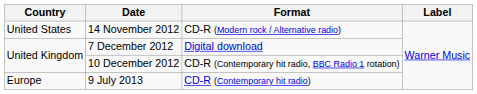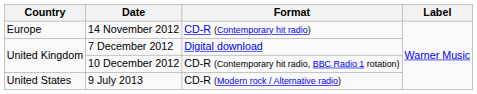(39, 30) United States -> (24, 30) Europe
(263, 30) CD-R (Modern rock / Alternative radio) -> (247, 30) CD-R (Contemporary hit radio)
(24, 81) Europe -> (39, 81) United States
(247, 81) CD-R (Contemporary hit radio) -> (263, 81) CD-R (Modern rock / Alternative radio)
